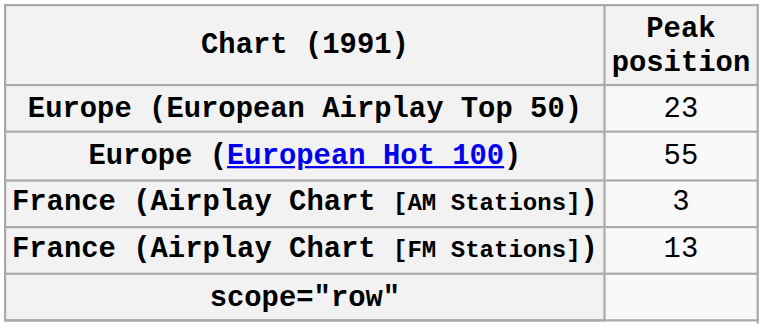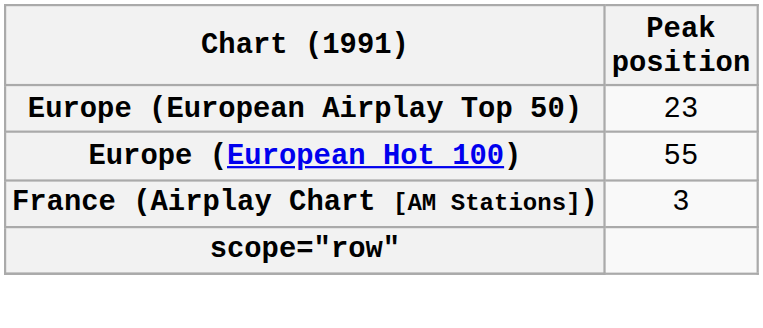- row: (305, 250)
